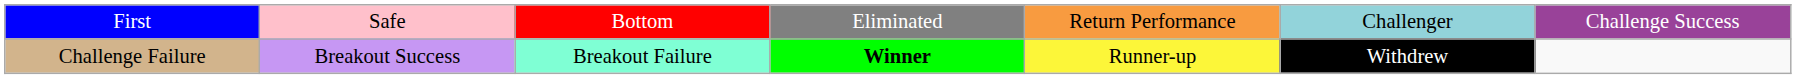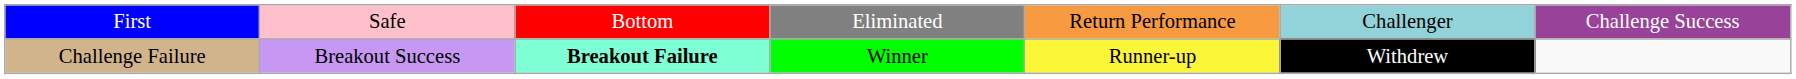(642, 55) normal -> (642, 55) bold
(897, 55) bold -> (897, 55) normal
